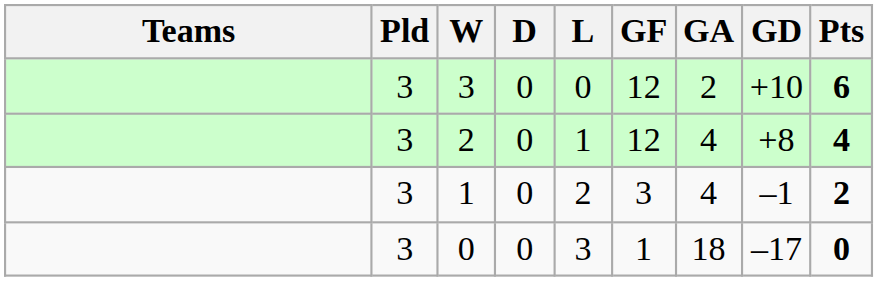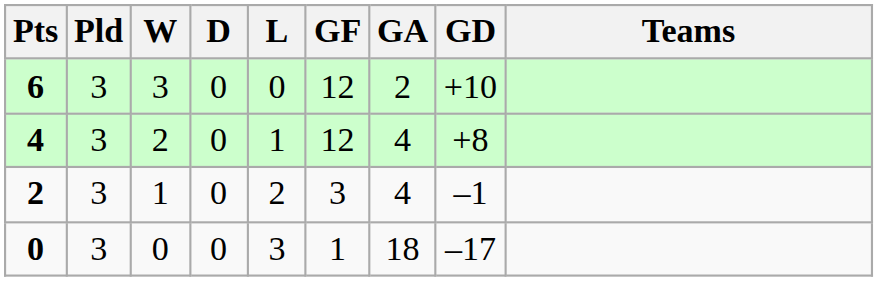columns swapped: (189, 31) <-> (842, 31)
